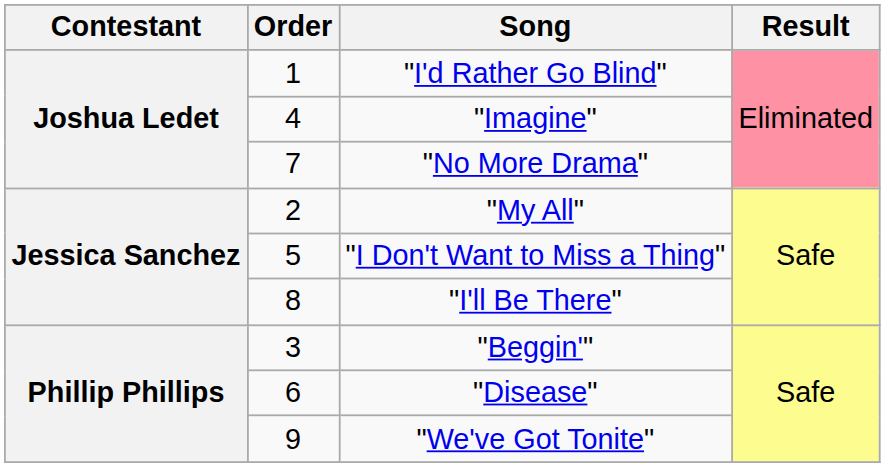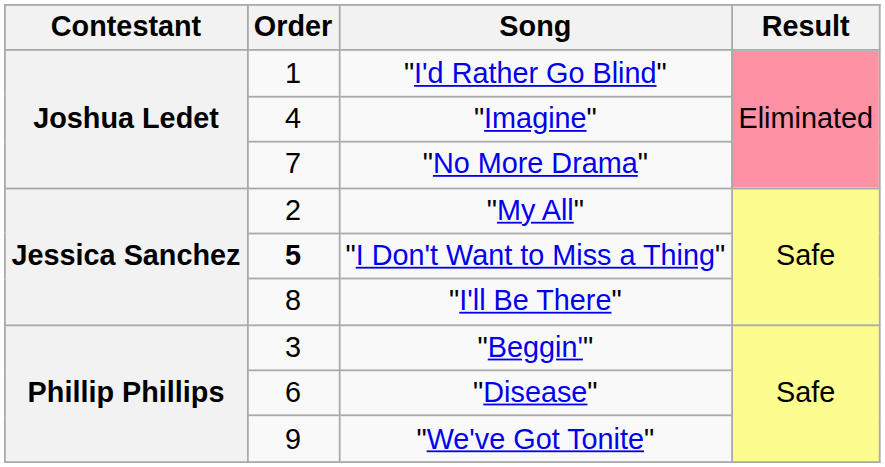(293, 255) normal -> (293, 255) bold
